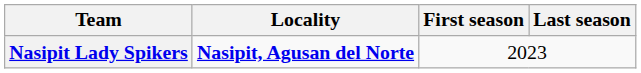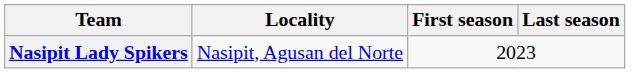(306, 51) bold -> (300, 51) normal
